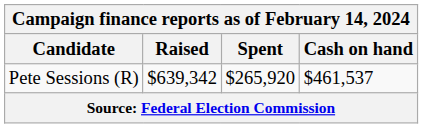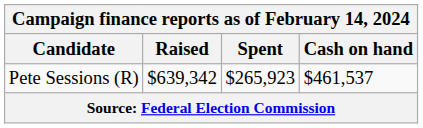(260, 78) $265,920 -> (260, 78) $265,923
